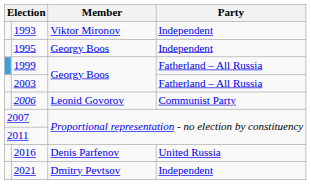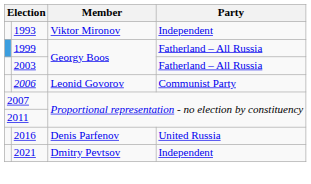- row: (25, 48)
